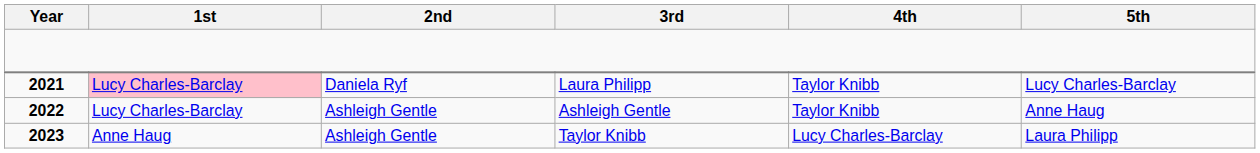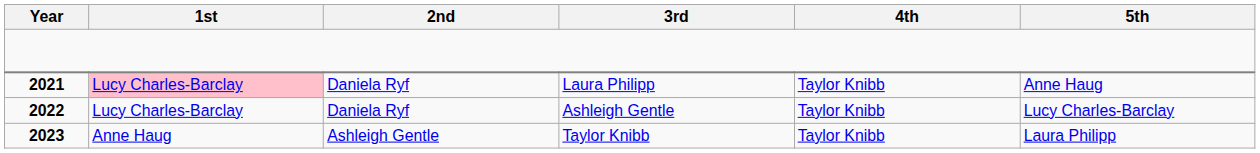(1101, 85) Lucy Charles-Barclay -> (1063, 85) Anne Haug
(381, 110) Ashleigh Gentle -> (368, 110) Daniela Ryf
(1065, 110) Anne Haug -> (1099, 110) Lucy Charles-Barclay
(867, 135) Lucy Charles-Barclay -> (841, 135) Taylor Knibb
